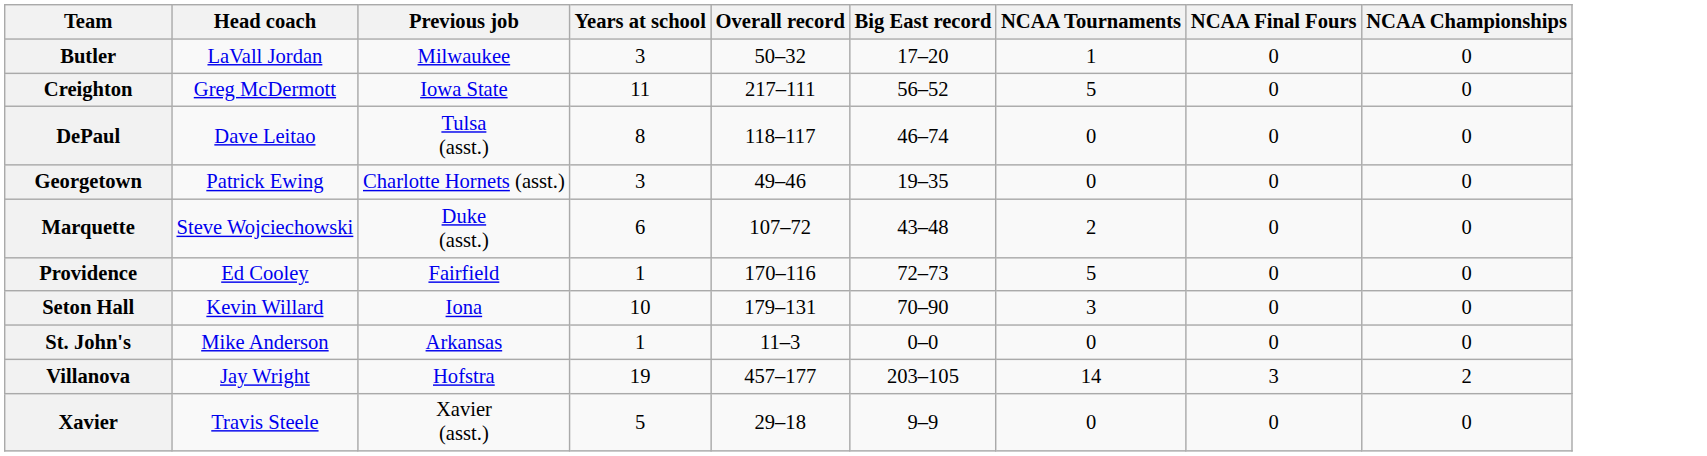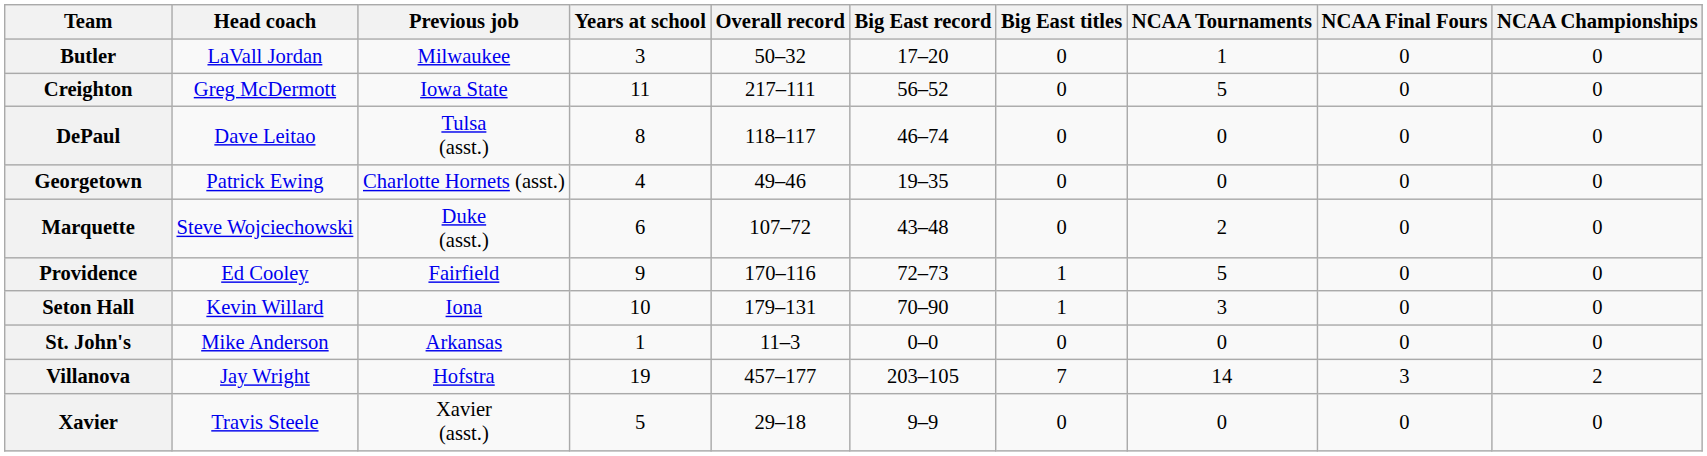+ column: (1062, 21)
(640, 182) 3 -> (640, 182) 4
(640, 274) 1 -> (640, 274) 9
